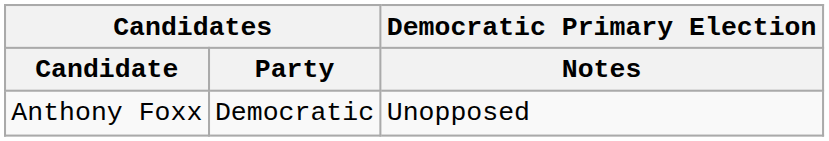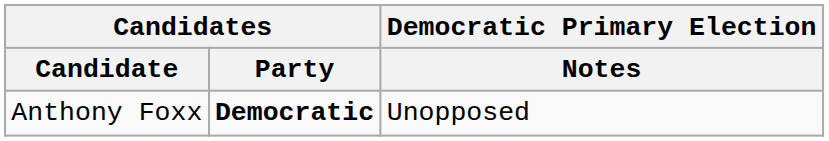(295, 113) normal -> (295, 113) bold
